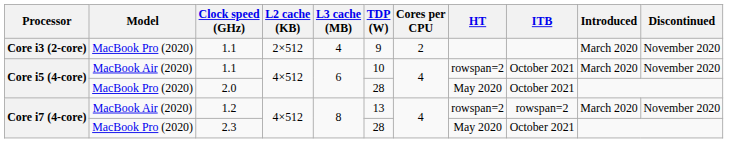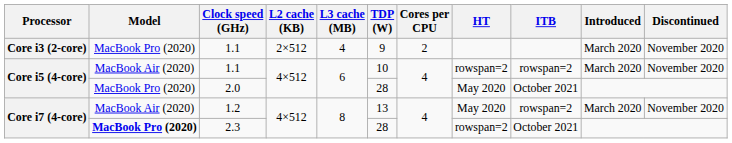(542, 68) October 2021 -> (546, 68) rowspan=2
(478, 108) rowspan=2 -> (481, 108) May 2020
(143, 128) normal -> (144, 128) bold
(478, 128) May 2020 -> (481, 128) rowspan=2
